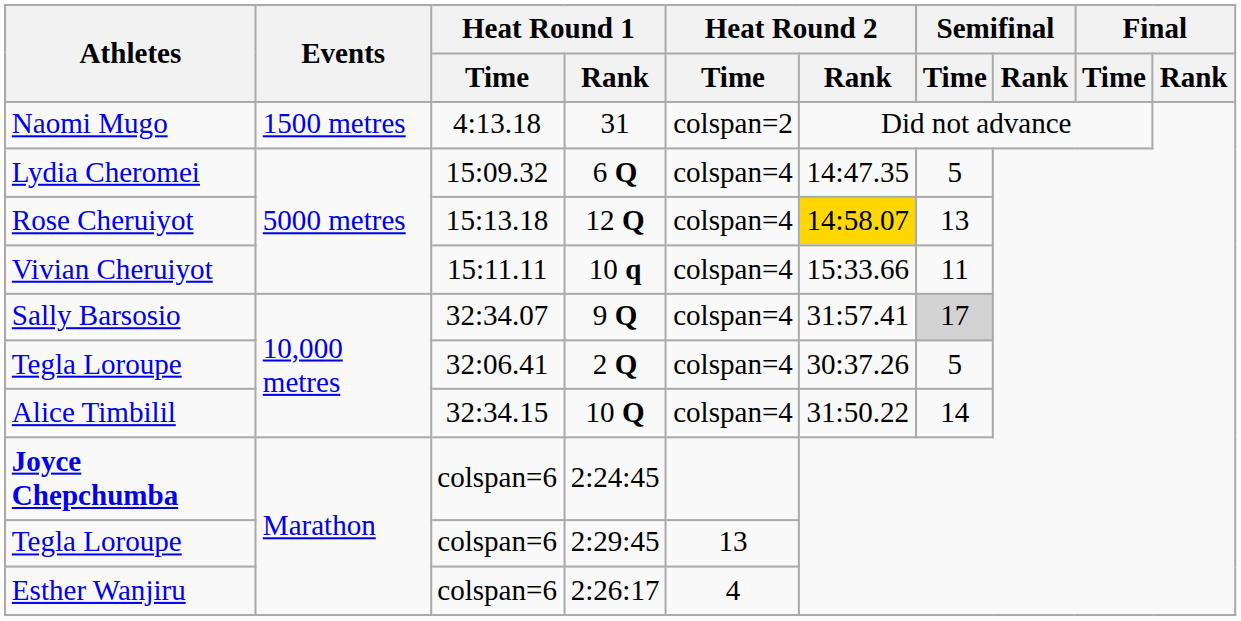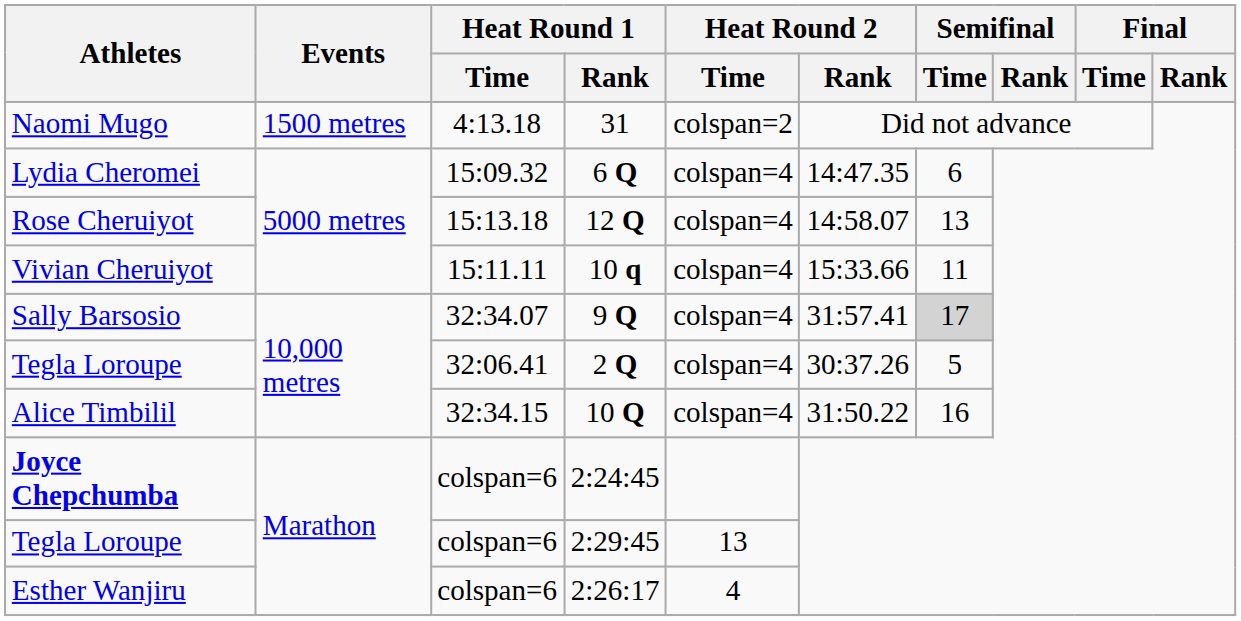(955, 172) 5 -> (955, 172) 6
(858, 220) gold background -> (858, 220) no background
(955, 412) 14 -> (955, 412) 16
